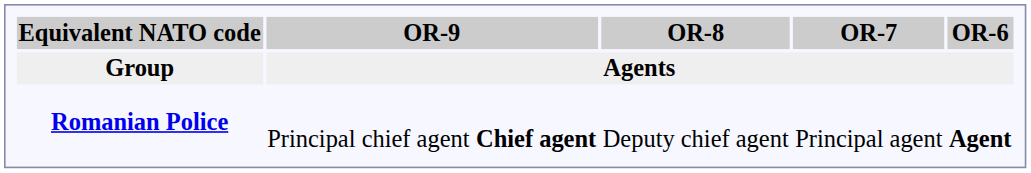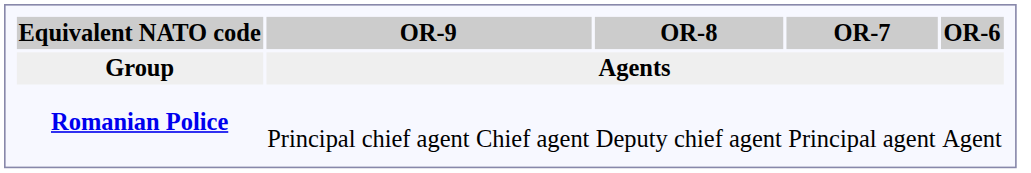(536, 138) bold -> (533, 138) normal
(980, 138) bold -> (972, 138) normal
